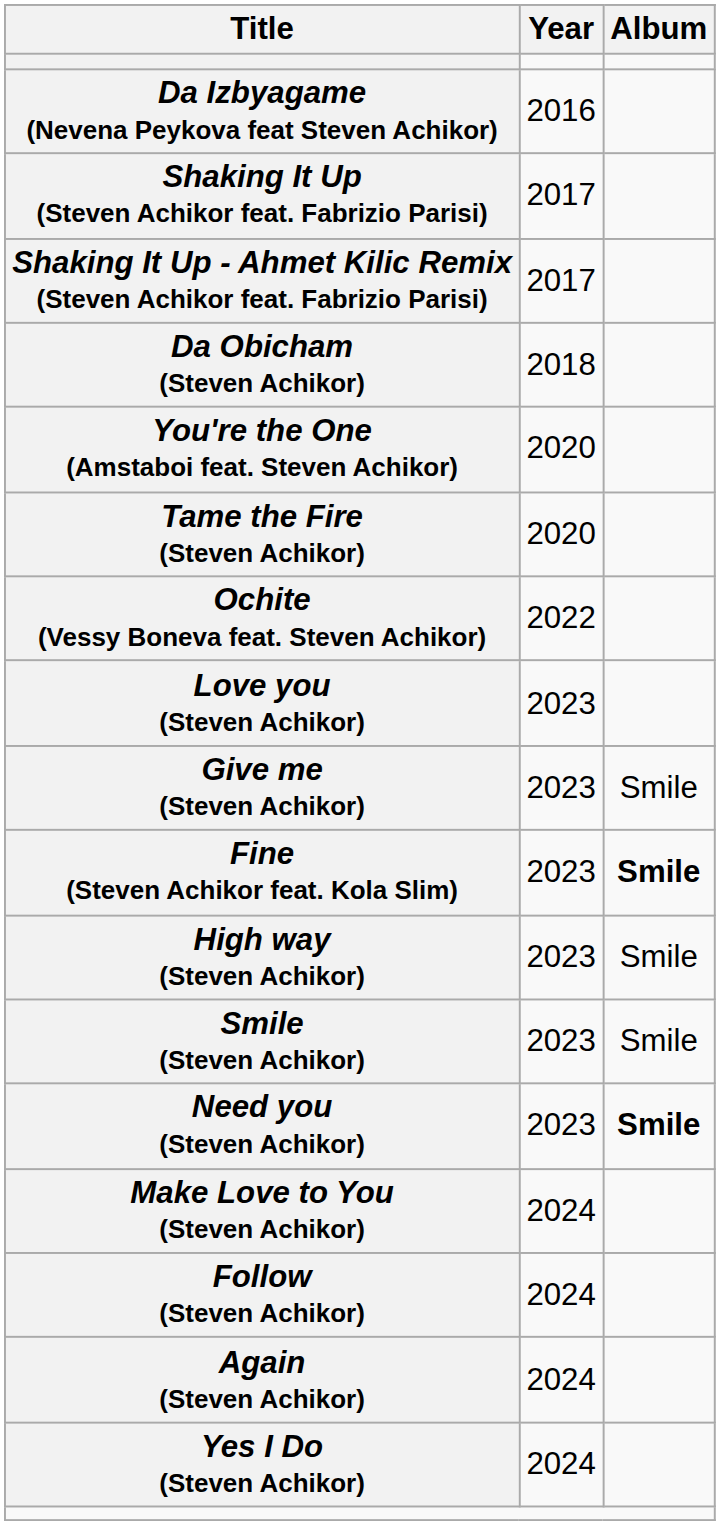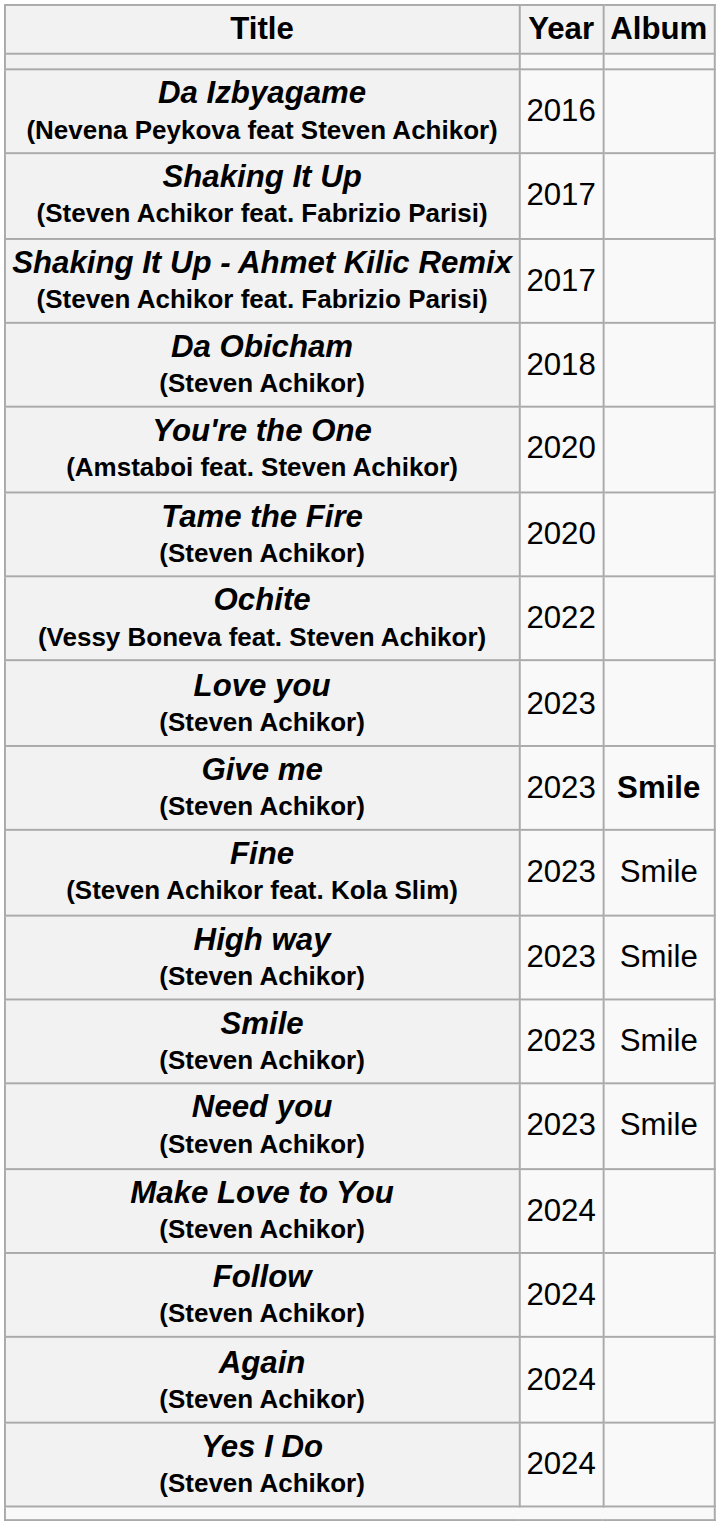(659, 787) normal -> (659, 787) bold
(659, 871) bold -> (659, 871) normal
(659, 1125) bold -> (659, 1125) normal
